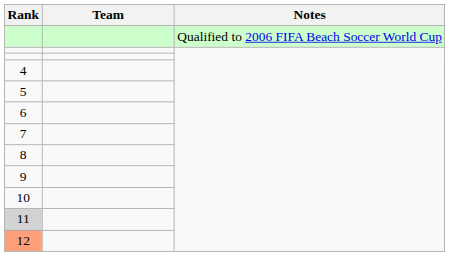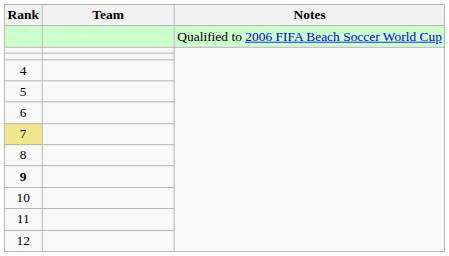(23, 134) no background -> (23, 134) khaki background
(23, 176) normal -> (23, 176) bold
(23, 219) lightgrey background -> (23, 219) no background
(23, 240) lightsalmon background -> (23, 240) no background
